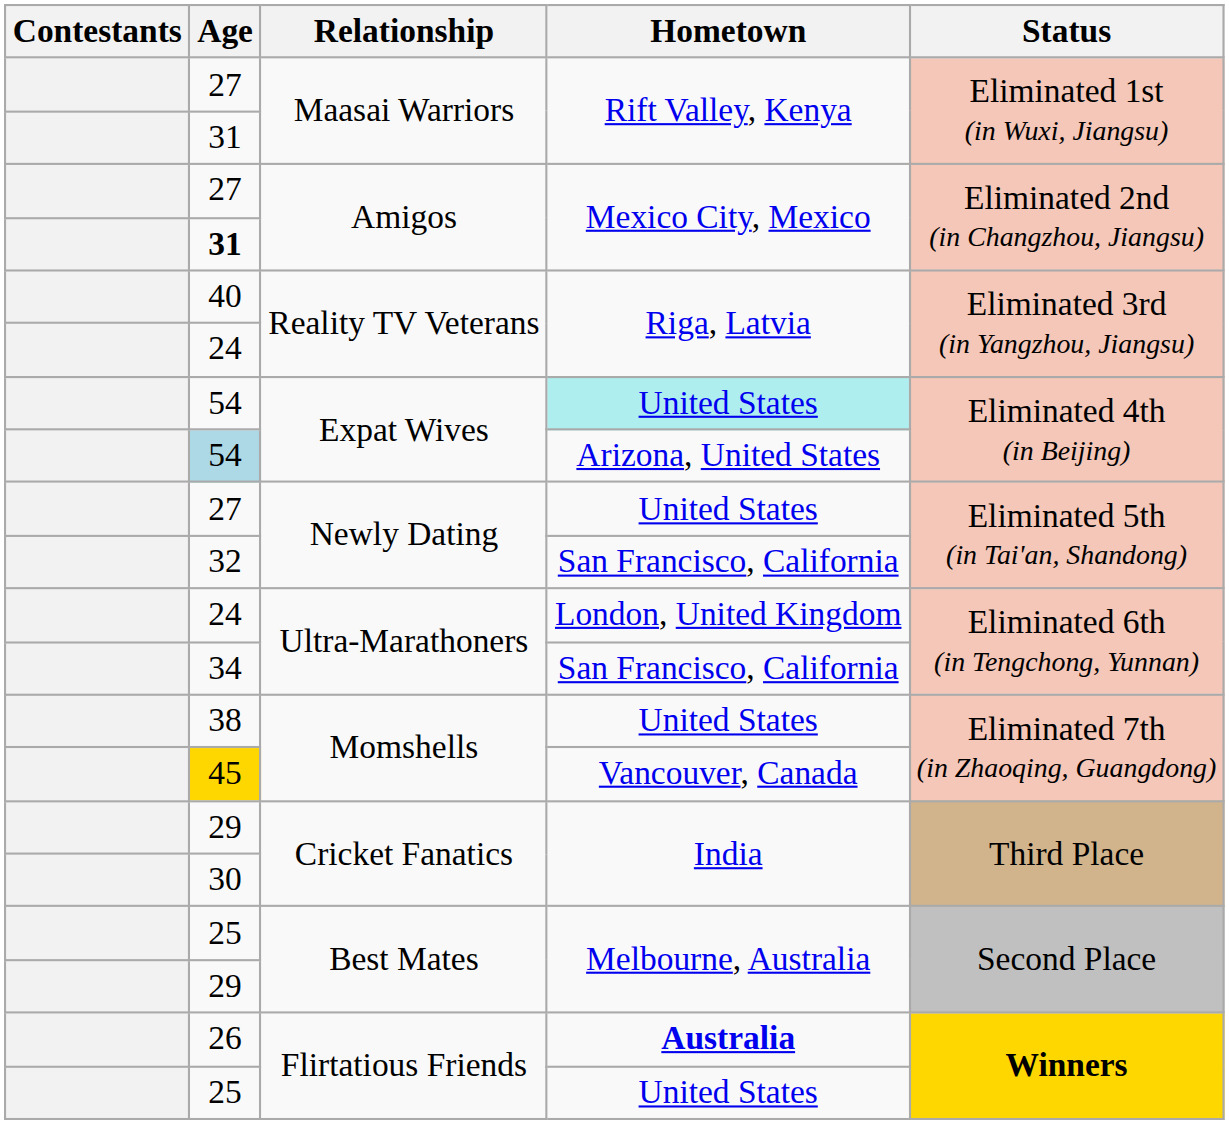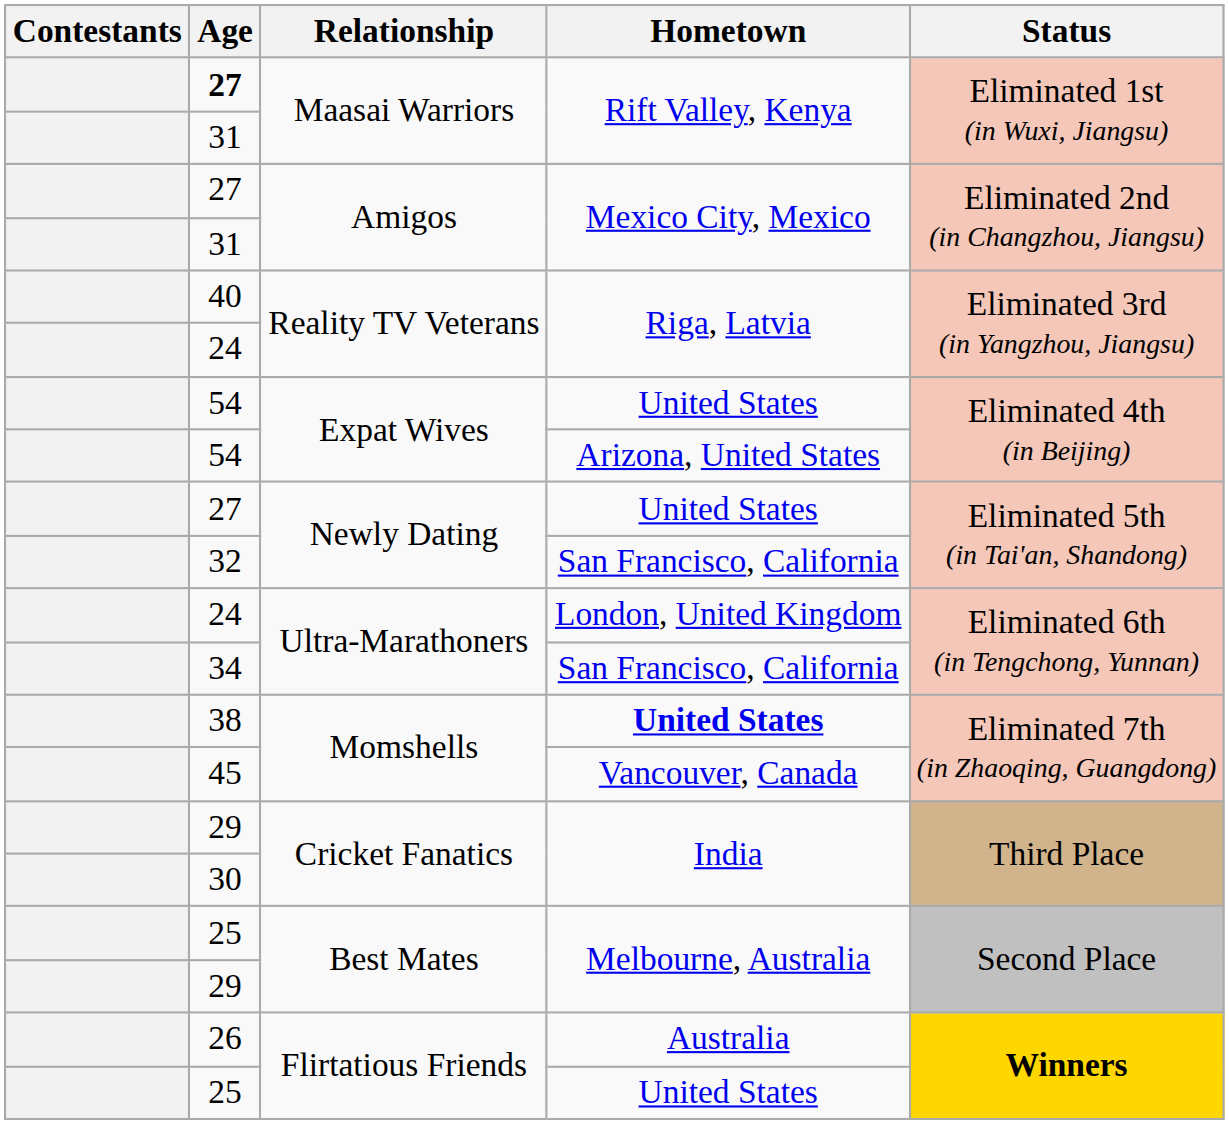(225, 84) normal -> (225, 84) bold
(225, 243) bold -> (225, 243) normal
(728, 402) paleturquoise background -> (728, 402) no background
(225, 455) lightblue background -> (225, 455) no background
(728, 720) normal -> (728, 720) bold
(225, 773) gold background -> (225, 773) no background
(728, 1038) bold -> (728, 1038) normal
